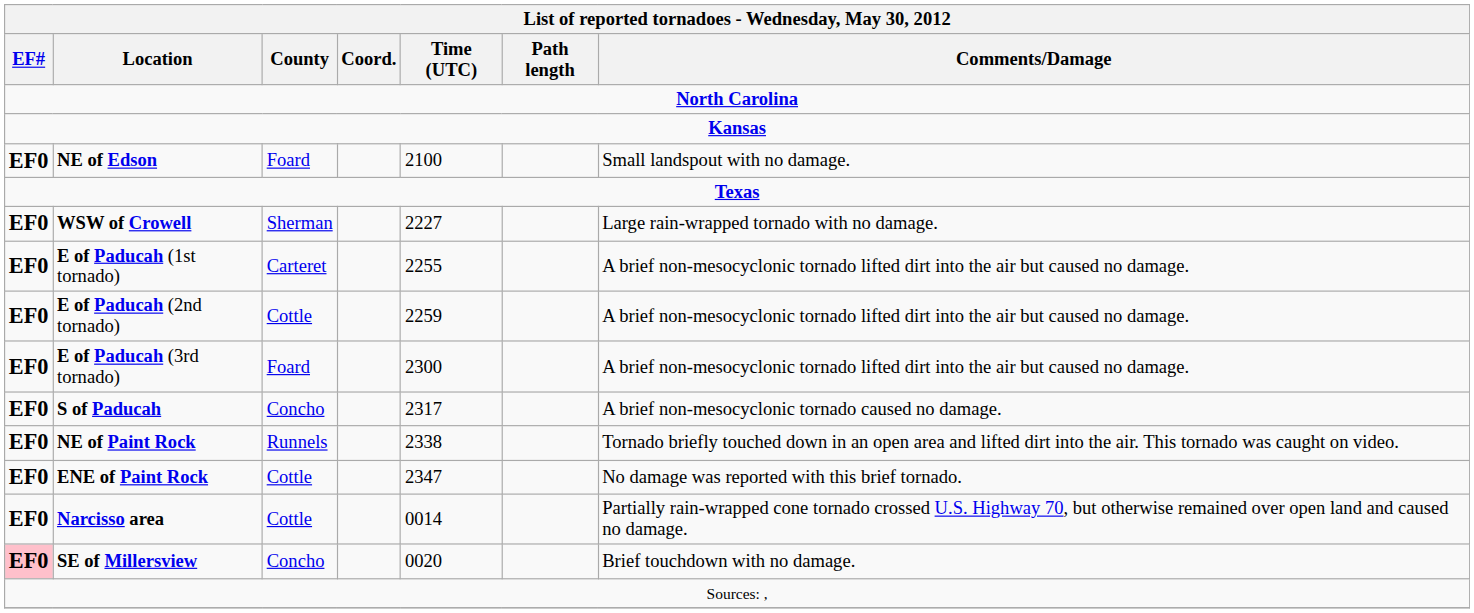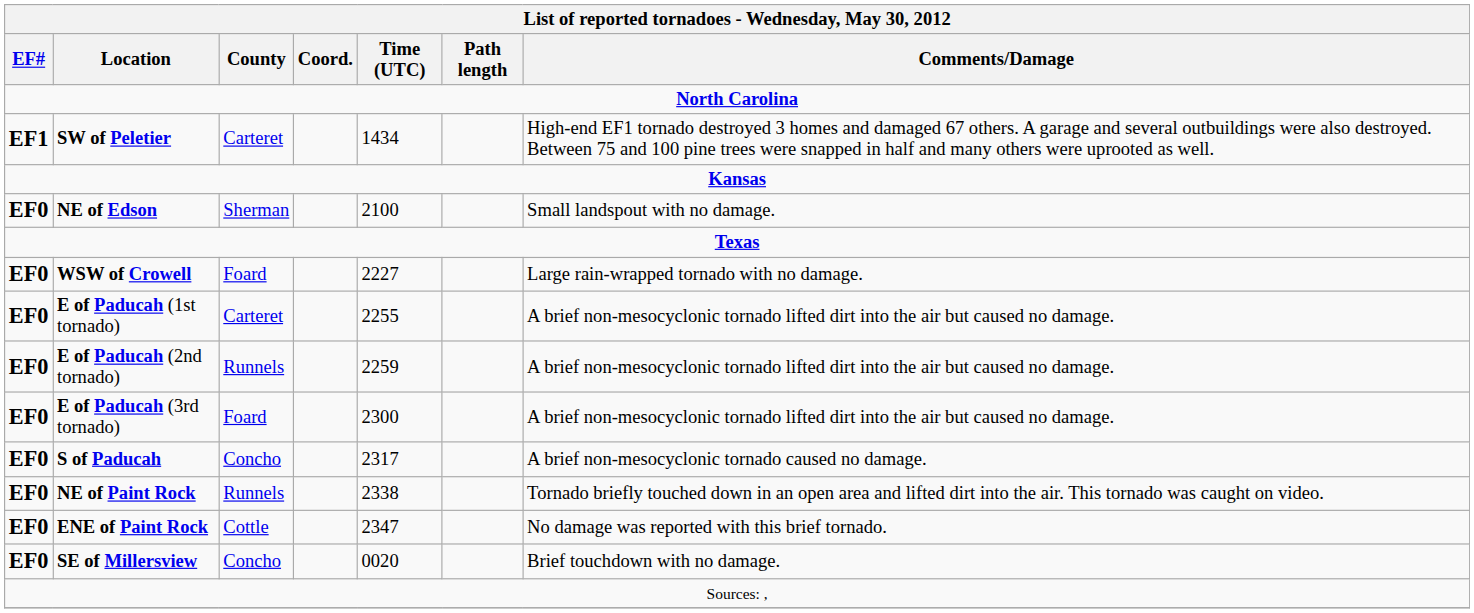+ row: (114, 138)
(288, 160) Foard -> (256, 210) Sherman
(300, 223) Sherman -> (245, 273) Foard
(289, 316) Cottle -> (254, 366) Runnels
- row: (111, 519)
(29, 561) pink background -> (29, 561) no background
